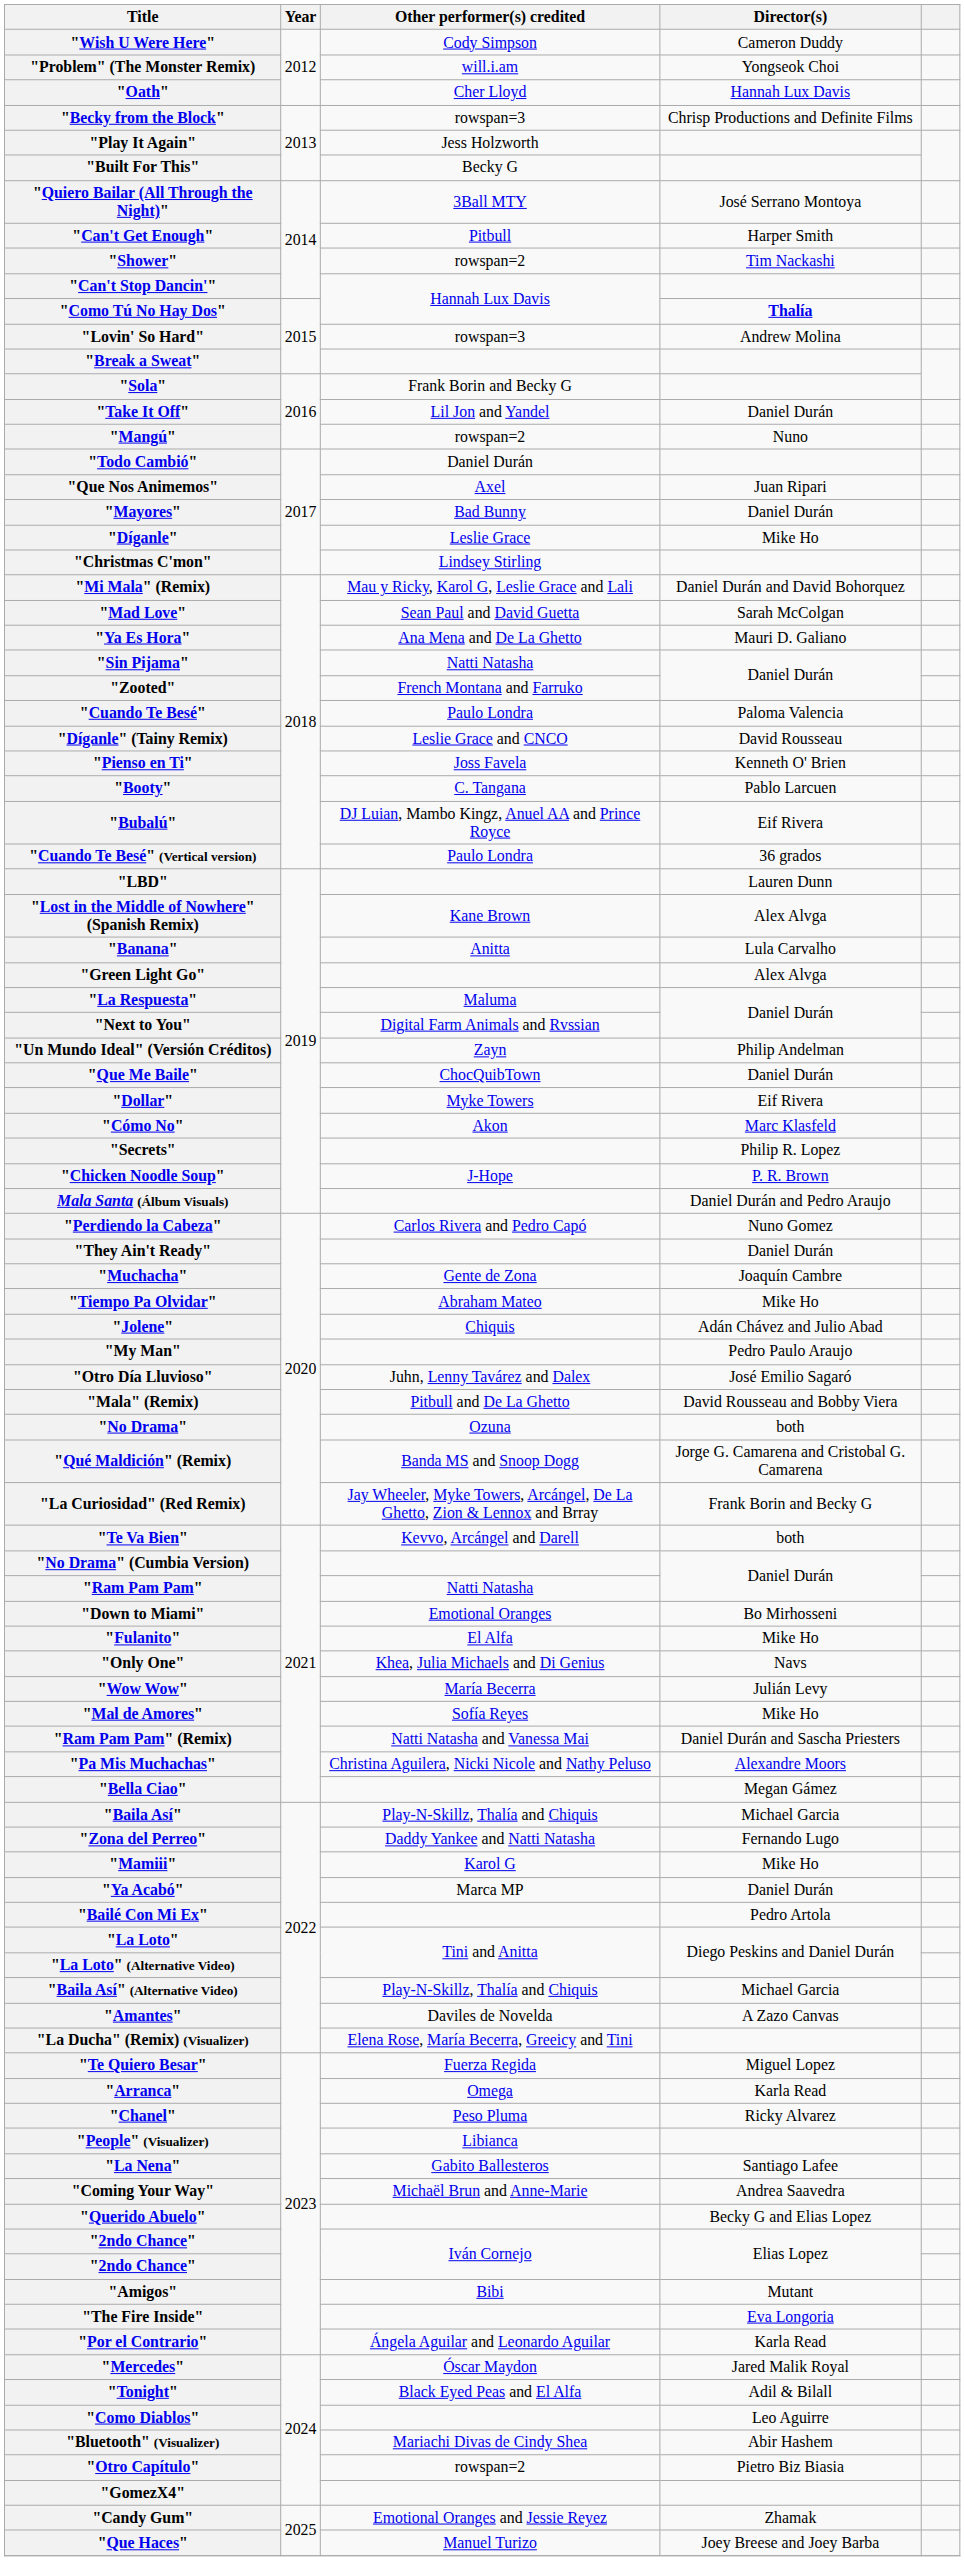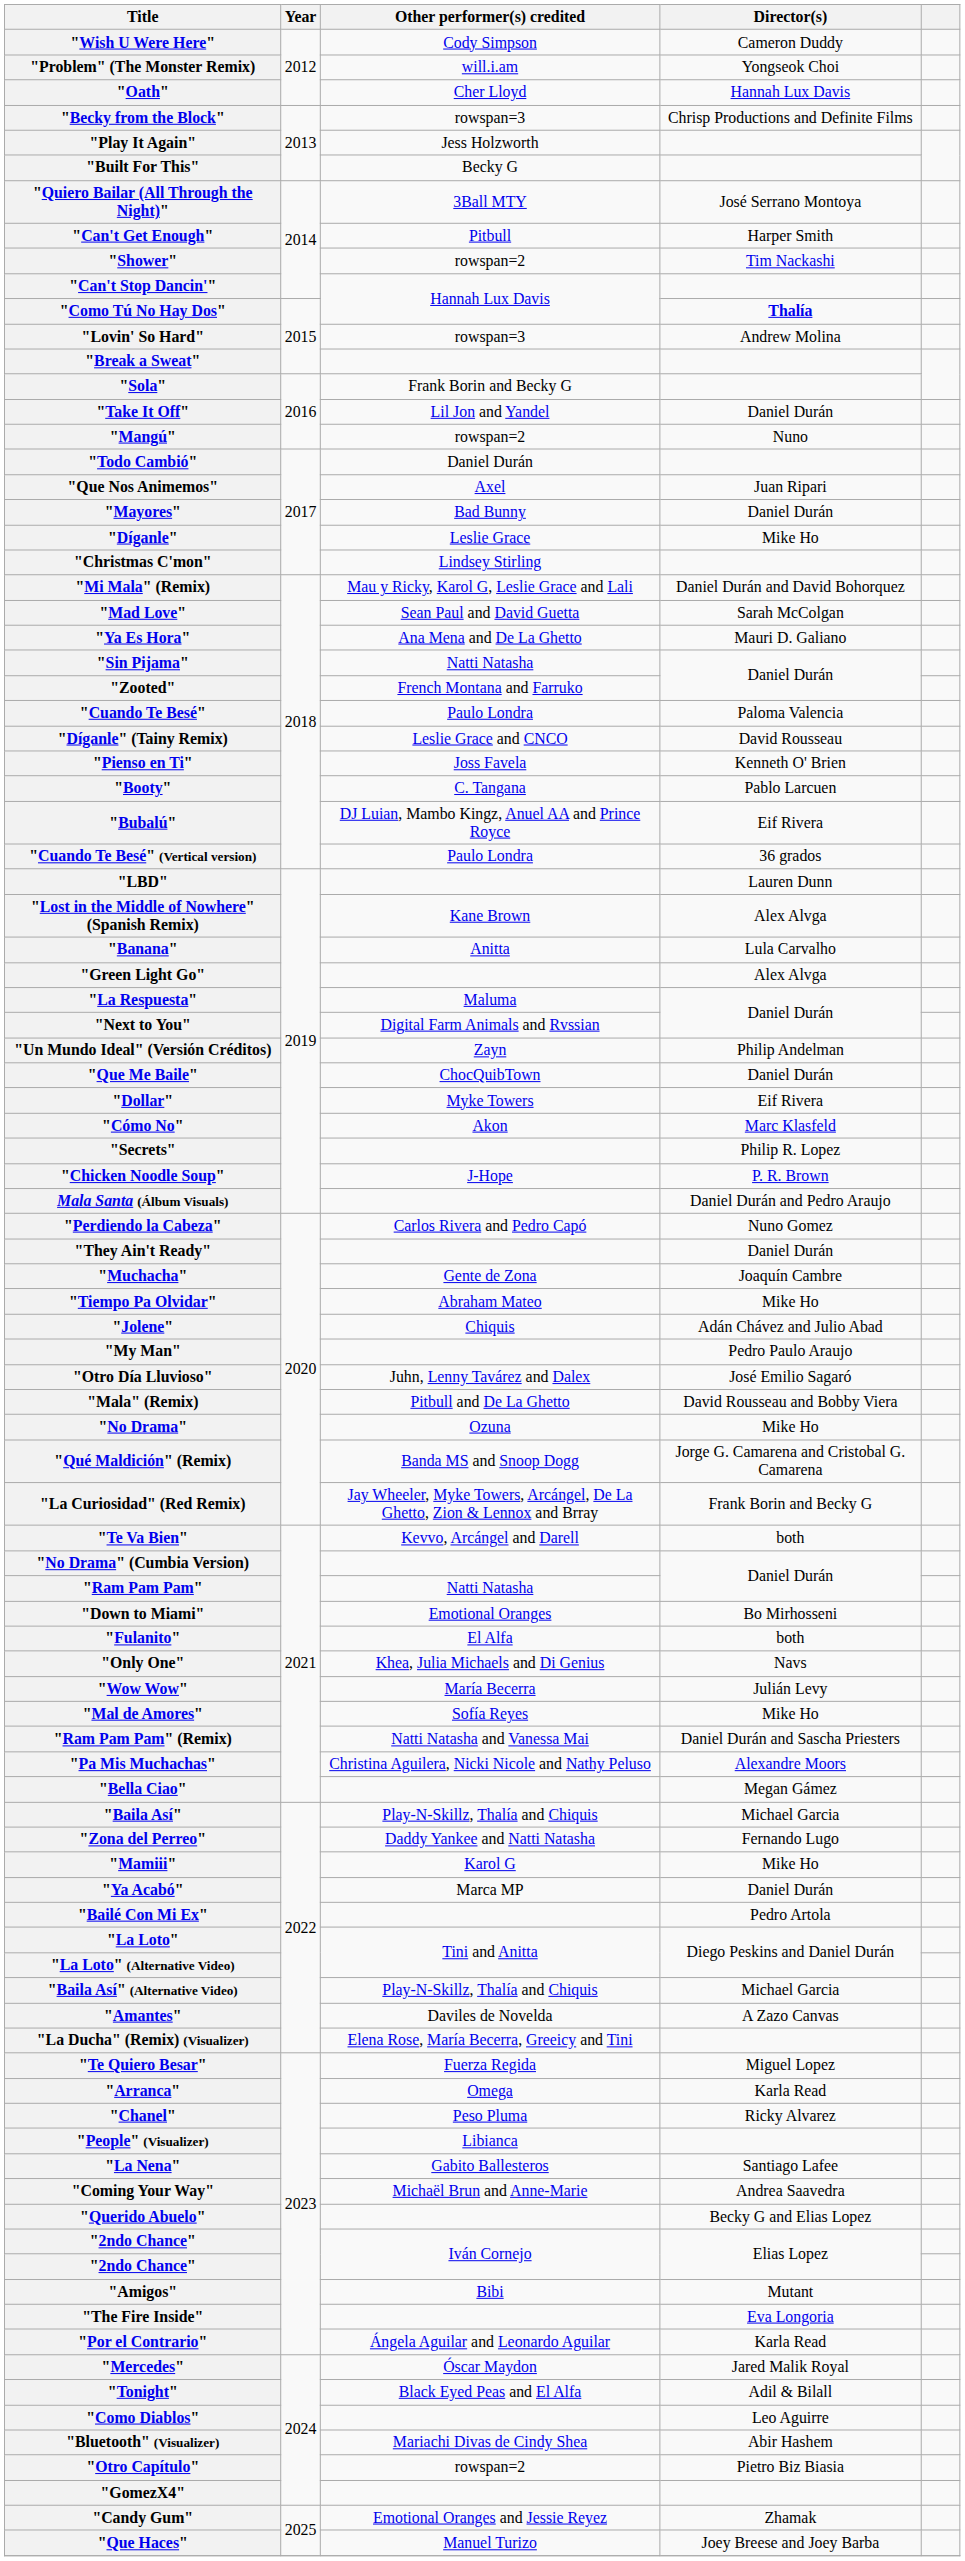(790, 1427) both -> (790, 1427) Mike Ho
(790, 1638) Mike Ho -> (790, 1638) both
